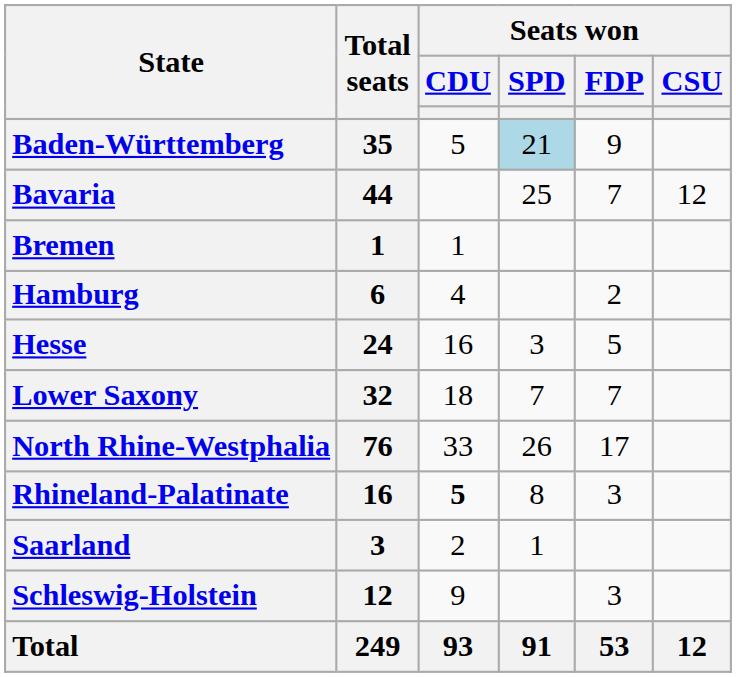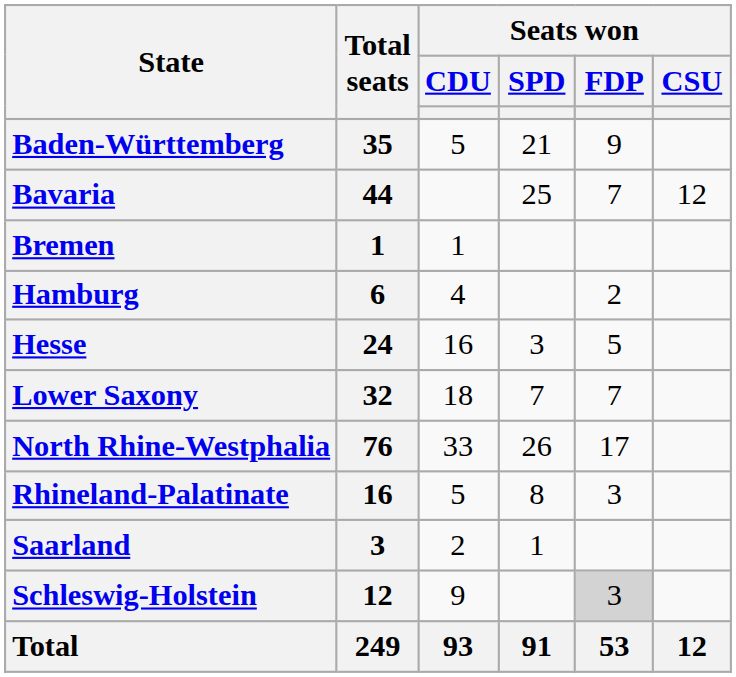(537, 144) lightblue background -> (537, 144) no background
(458, 495) bold -> (458, 495) normal
(614, 595) no background -> (614, 595) lightgrey background
